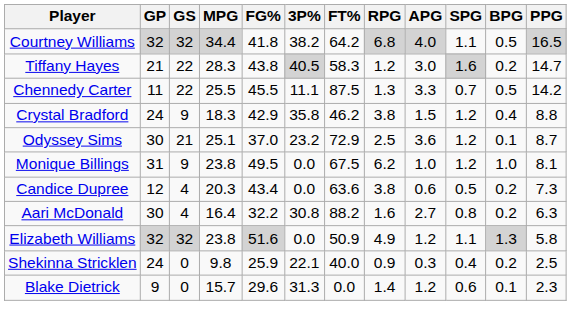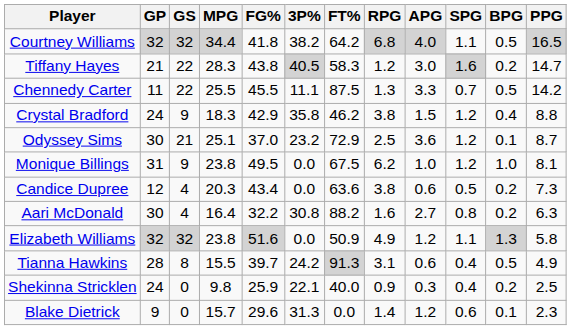+ row: (72, 262)
